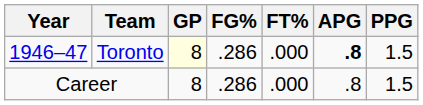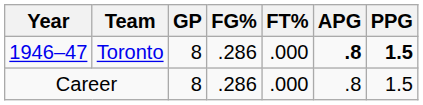(196, 52) lightyellow background -> (196, 52) no background
(399, 52) normal -> (399, 52) bold
